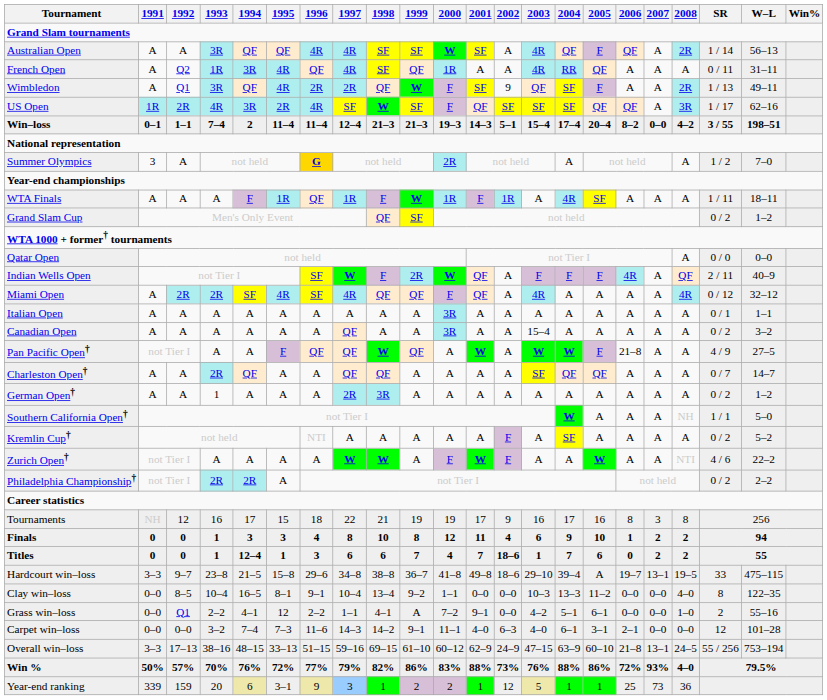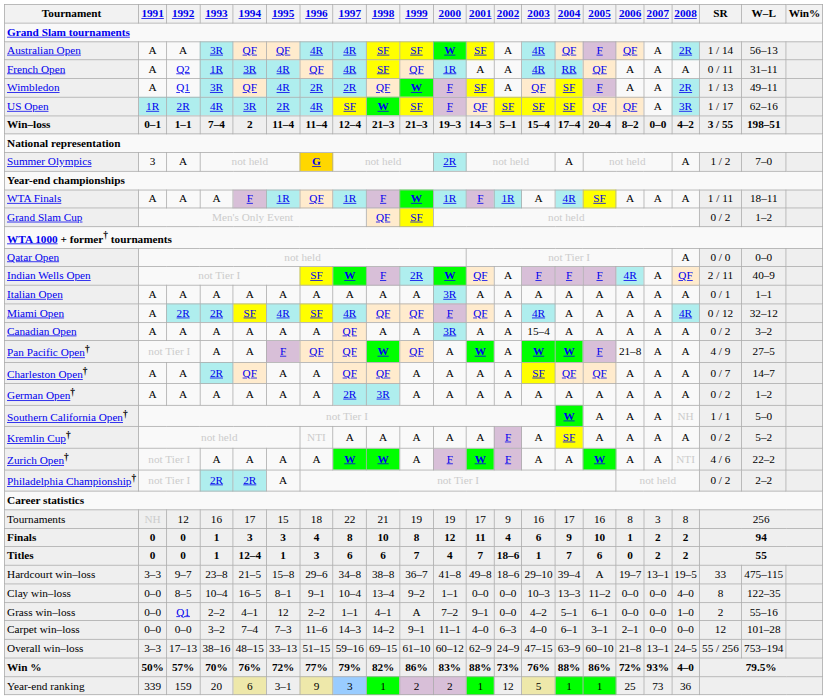(508, 88) 9 -> (508, 88) A
rows swapped: (36, 294) <-> (35, 313)
(216, 395) 1 -> (216, 395) A
